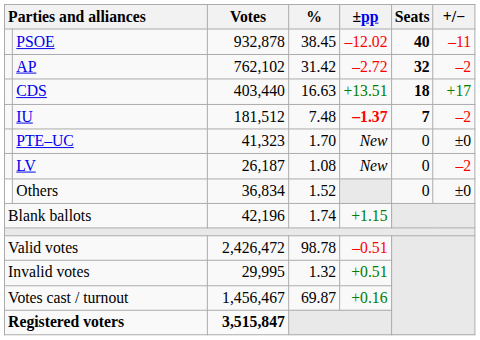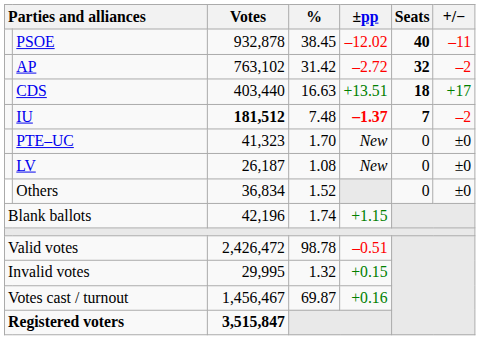(259, 66) 762,102 -> (259, 66) 763,102
(259, 116) normal -> (259, 116) bold
(463, 166) –2 -> (463, 166) ±0
(369, 272) +0.51 -> (369, 272) +0.15
